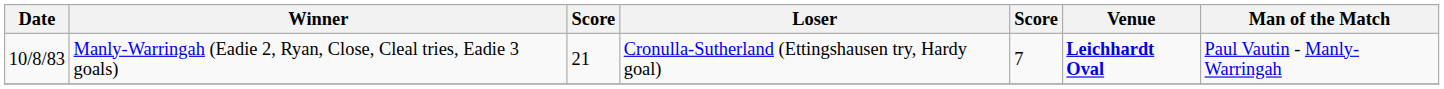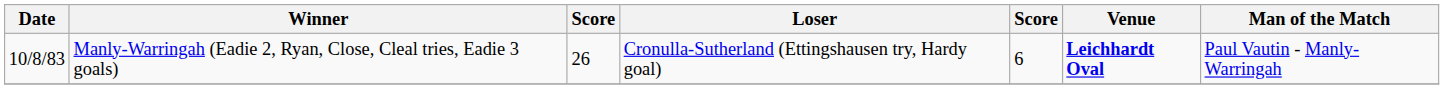(581, 58) 21 -> (581, 58) 26
(1019, 58) 7 -> (1019, 58) 6
